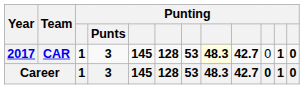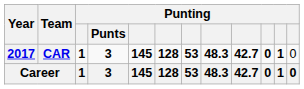(216, 53) lightyellow background -> (216, 53) no background
(268, 53) normal -> (268, 53) bold
(293, 53) bold -> (293, 53) normal
